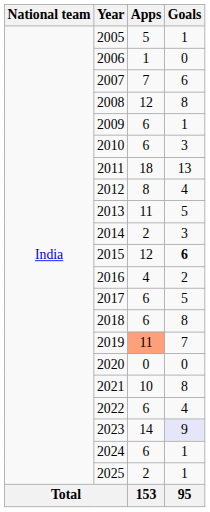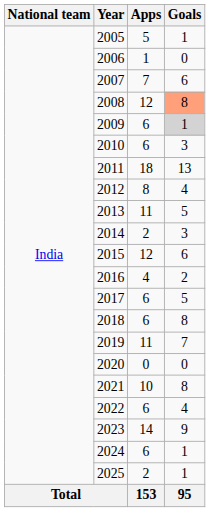(185, 102) no background -> (185, 102) lightsalmon background
(185, 124) no background -> (185, 124) lightgrey background
(185, 255) bold -> (185, 255) normal
(146, 342) lightsalmon background -> (146, 342) no background
(185, 430) lavender background -> (185, 430) no background
